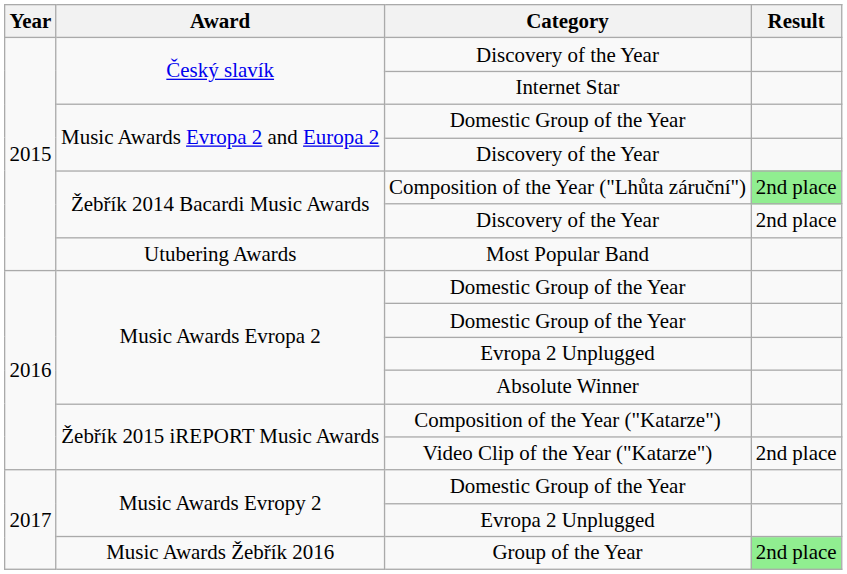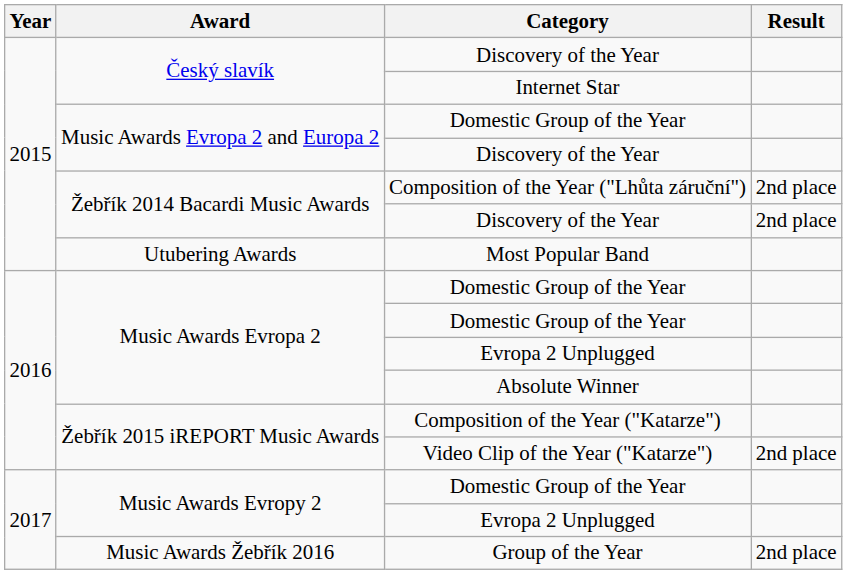(796, 187) lightgreen background -> (796, 187) no background
(796, 552) lightgreen background -> (796, 552) no background
